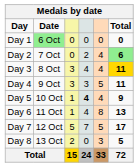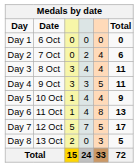(49, 40) lightgreen background -> (49, 40) no background
(121, 55) lightgreen background -> (121, 55) no background
(121, 69) gold background -> (121, 69) no background
(86, 98) bold -> (86, 98) normal
